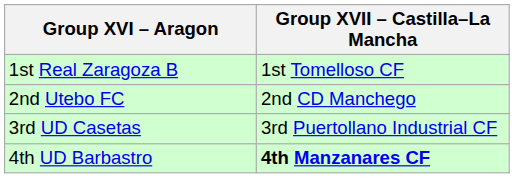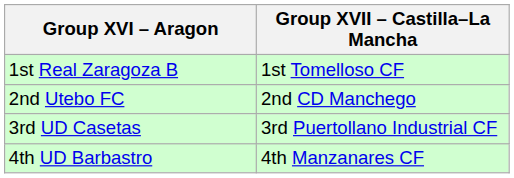(346, 157) bold -> (343, 157) normal
